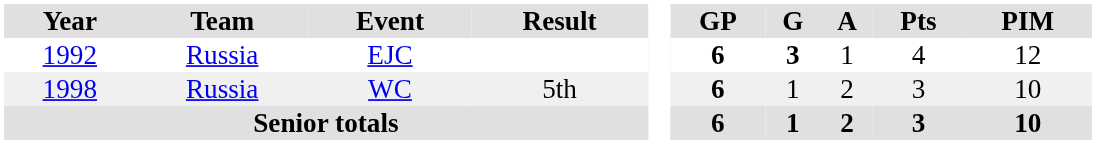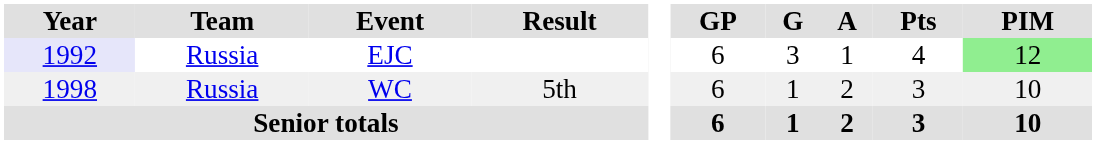(70, 54) no background -> (70, 54) lavender background
(718, 54) bold -> (718, 54) normal
(793, 54) bold -> (793, 54) normal
(1028, 54) no background -> (1028, 54) lightgreen background
(718, 88) bold -> (718, 88) normal
